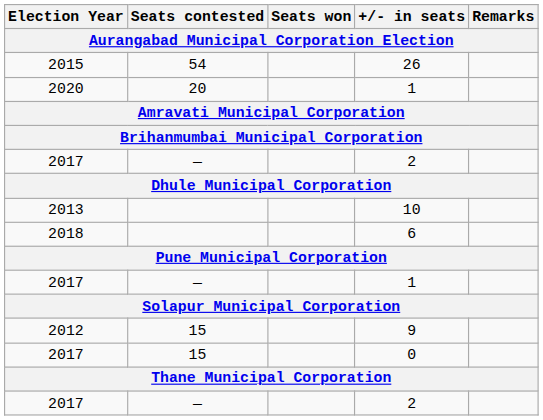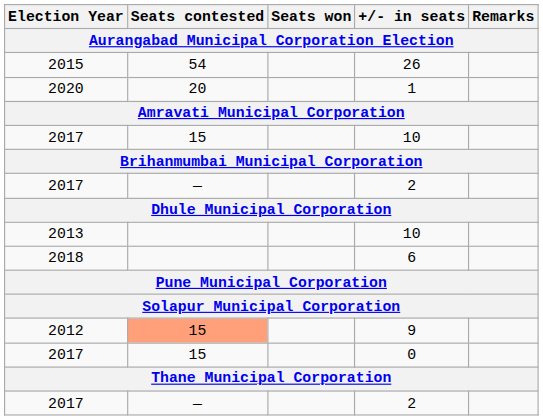+ row: (66, 137)
- row: (66, 282)
(197, 331) no background -> (197, 331) lightsalmon background
